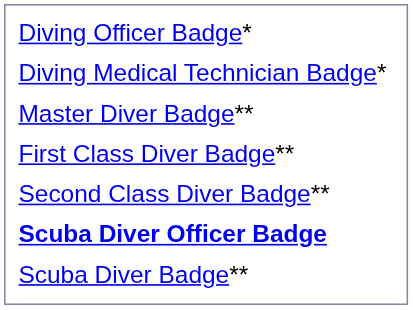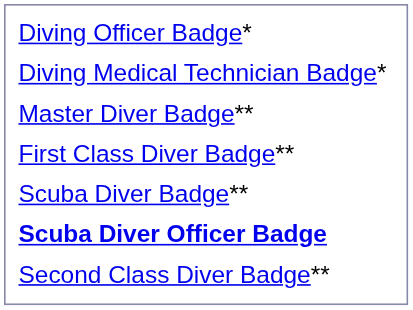(174, 193) Second Class Diver Badge** -> (133, 193) Scuba Diver Badge**
(133, 274) Scuba Diver Badge** -> (174, 274) Second Class Diver Badge**
